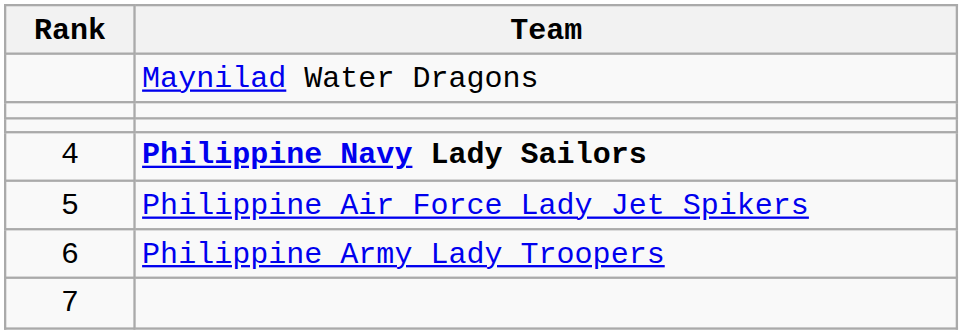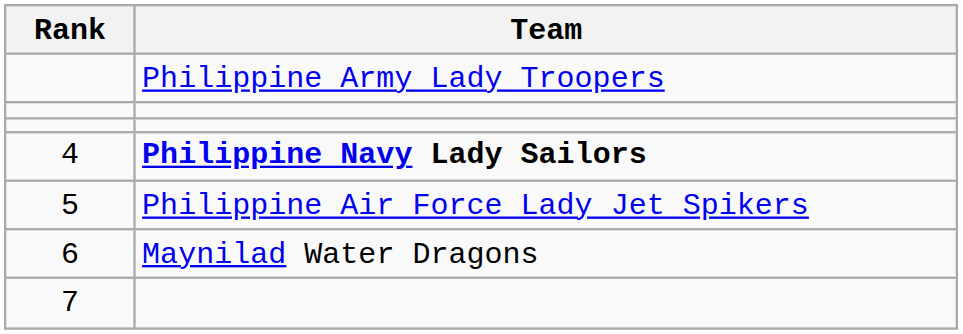(340, 79) Maynilad Water Dragons -> (403, 79) Philippine Army Lady Troopers
(403, 254) Philippine Army Lady Troopers -> (340, 254) Maynilad Water Dragons
